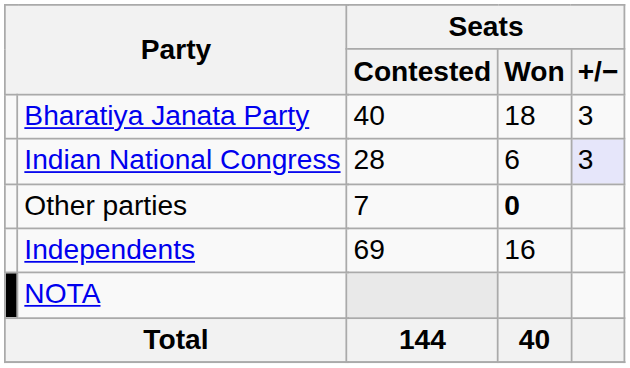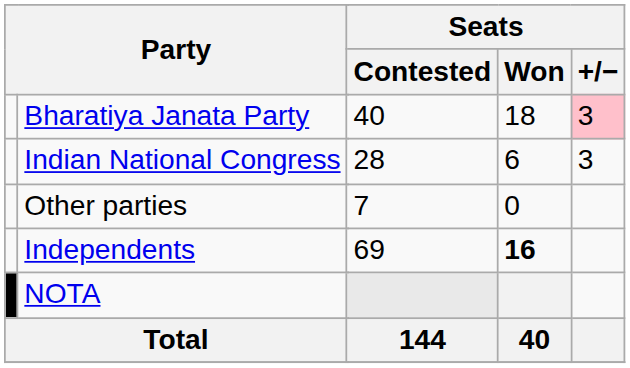(586, 116) no background -> (586, 116) pink background
(586, 160) lavender background -> (586, 160) no background
(512, 205) bold -> (512, 205) normal
(520, 250) normal -> (520, 250) bold
